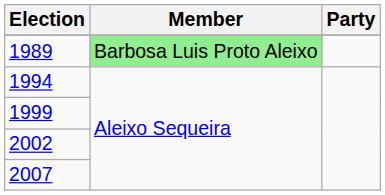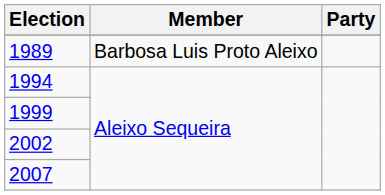(206, 50) lightgreen background -> (206, 50) no background
